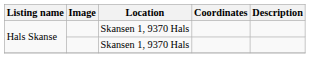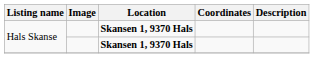(145, 28) normal -> (147, 28) bold
(145, 45) normal -> (147, 45) bold
